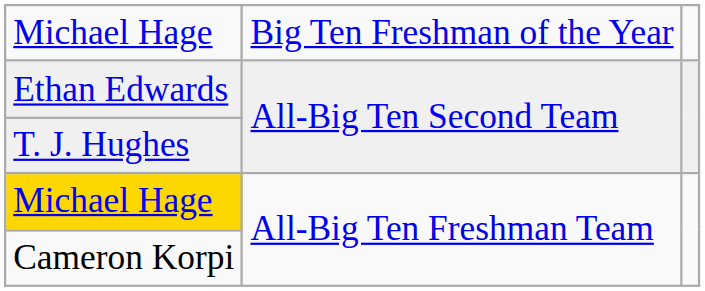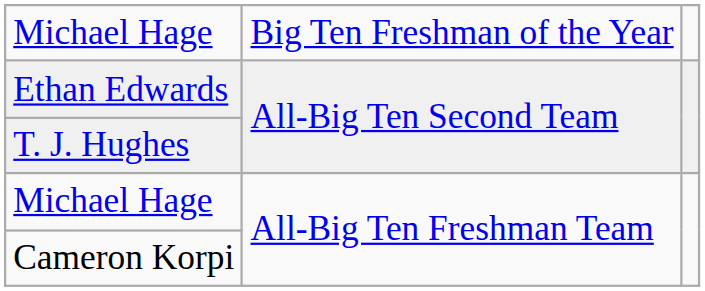(113, 200) gold background -> (113, 200) no background
